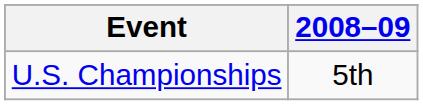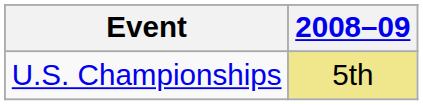(353, 74) no background -> (353, 74) khaki background
